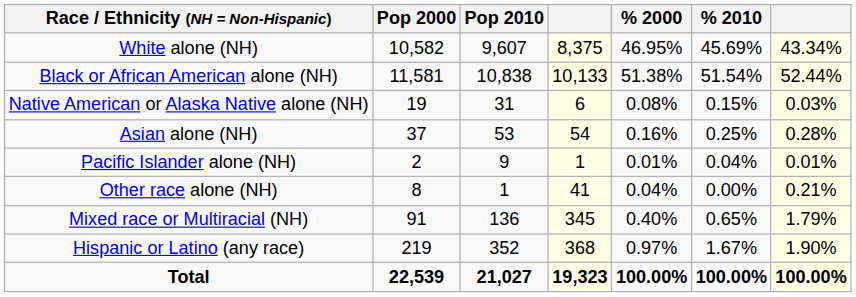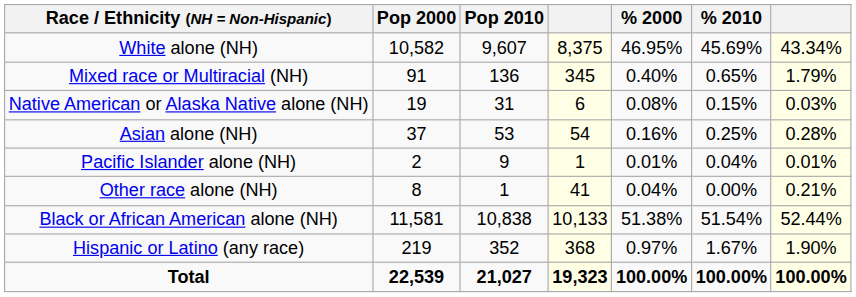rows swapped: (189, 76) <-> (189, 219)
